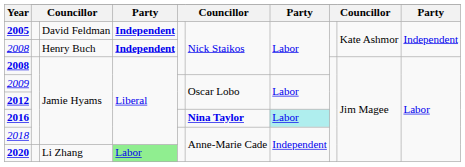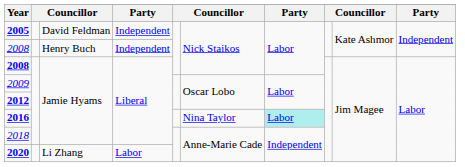(145, 30) bold -> (143, 30) normal
(145, 48) bold -> (143, 48) normal
(216, 118) bold -> (209, 118) normal
(129, 153) lightgreen background -> (129, 153) no background
